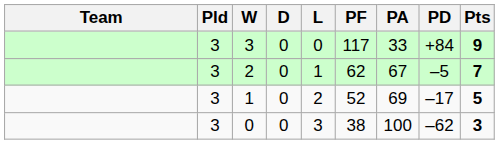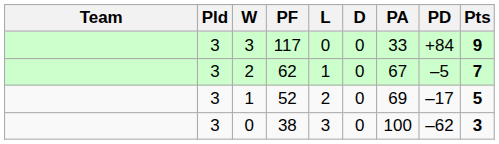columns swapped: (284, 17) <-> (356, 17)
